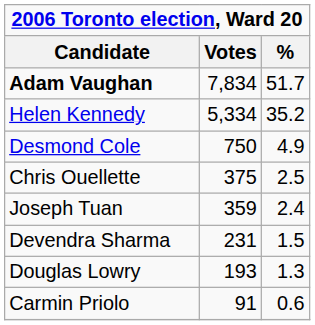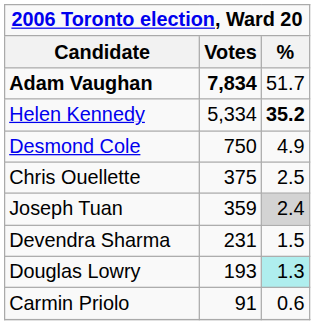(232, 83) normal -> (232, 83) bold
(285, 114) normal -> (285, 114) bold
(291, 209) no background -> (291, 209) lightgrey background
(291, 271) no background -> (291, 271) paleturquoise background
